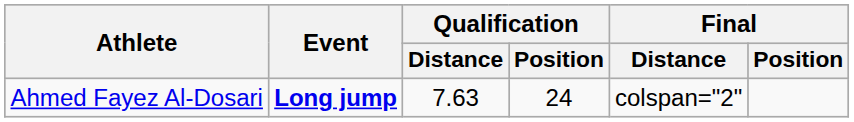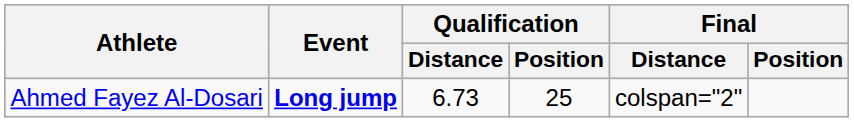(456, 98) 7.63 -> (456, 98) 6.73
(559, 98) 24 -> (559, 98) 25
